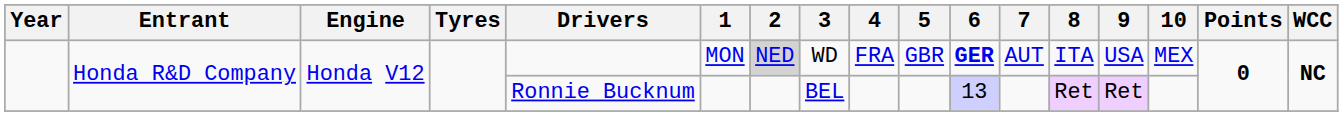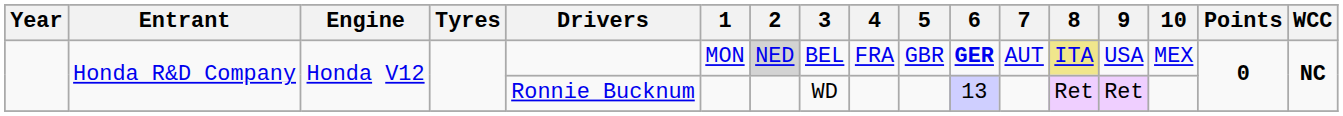(825, 58) WD -> (825, 58) BEL
(1074, 58) no background -> (1074, 58) khaki background
(825, 93) BEL -> (825, 93) WD
